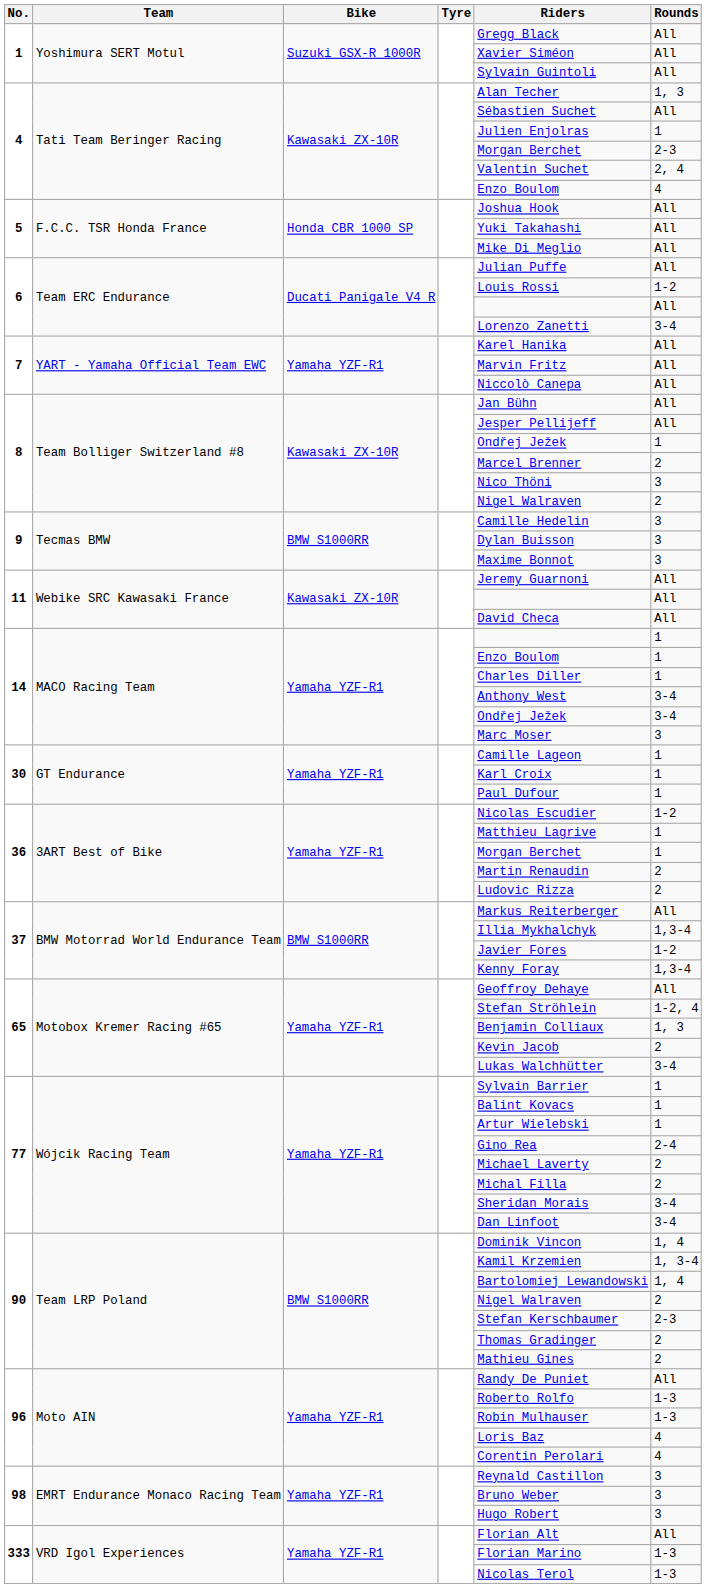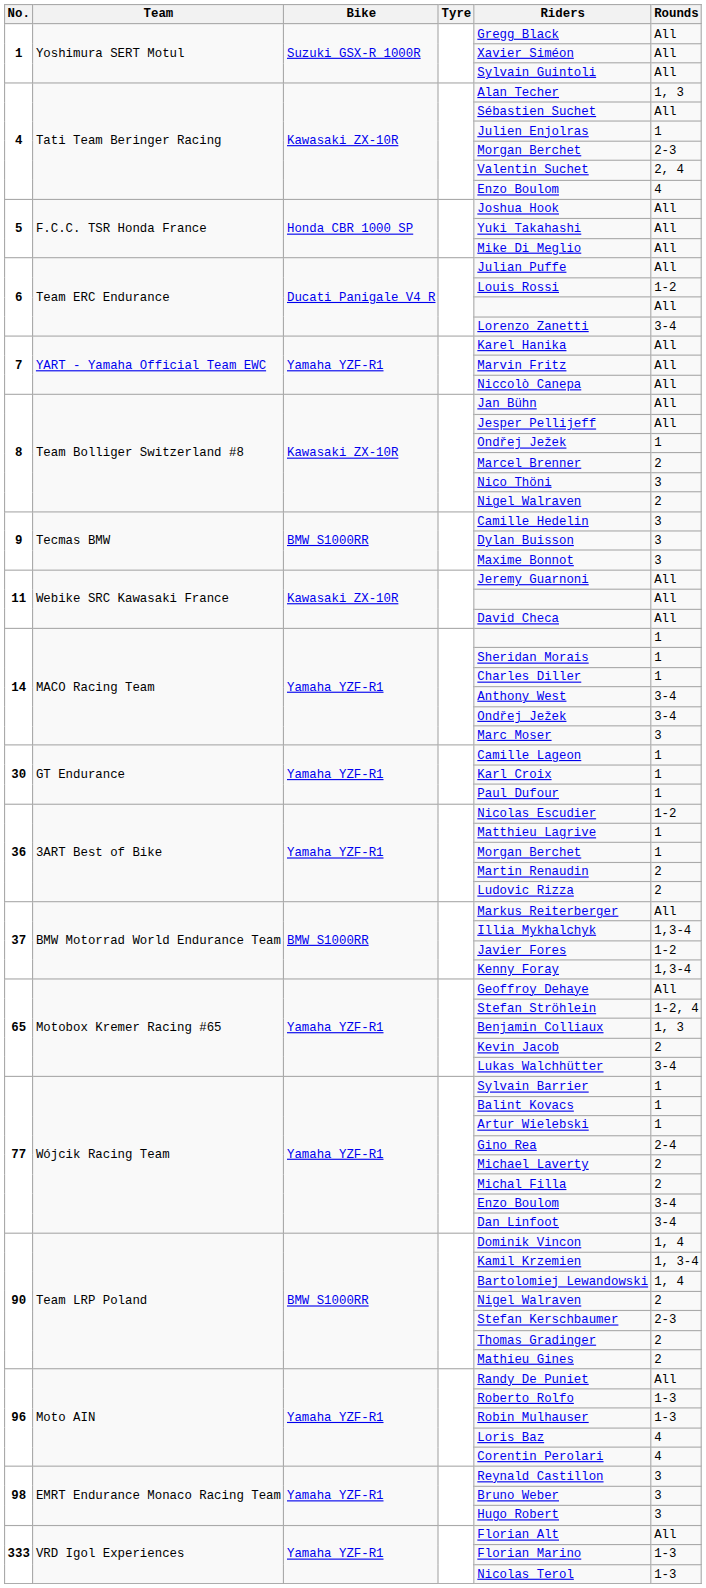(518, 658) Enzo Boulom -> (533, 658) Sheridan Morais
(533, 1204) Sheridan Morais -> (518, 1204) Enzo Boulom
